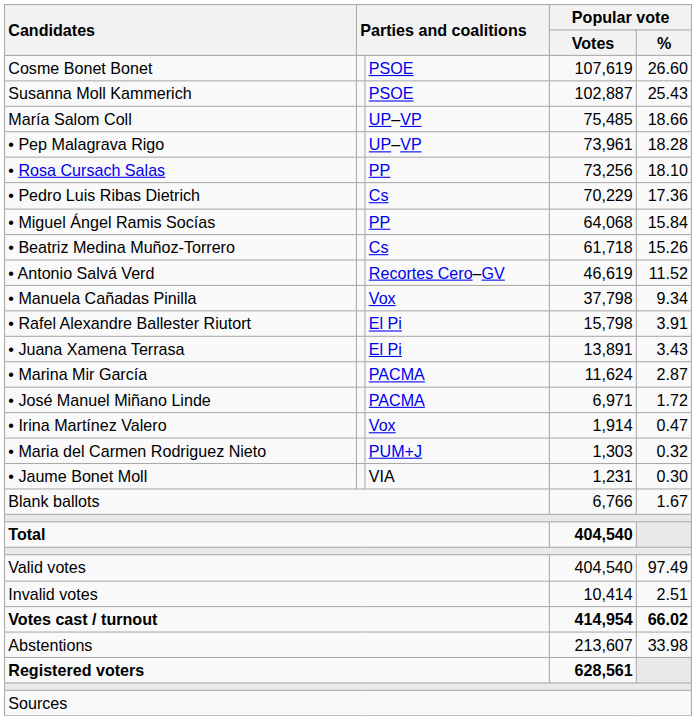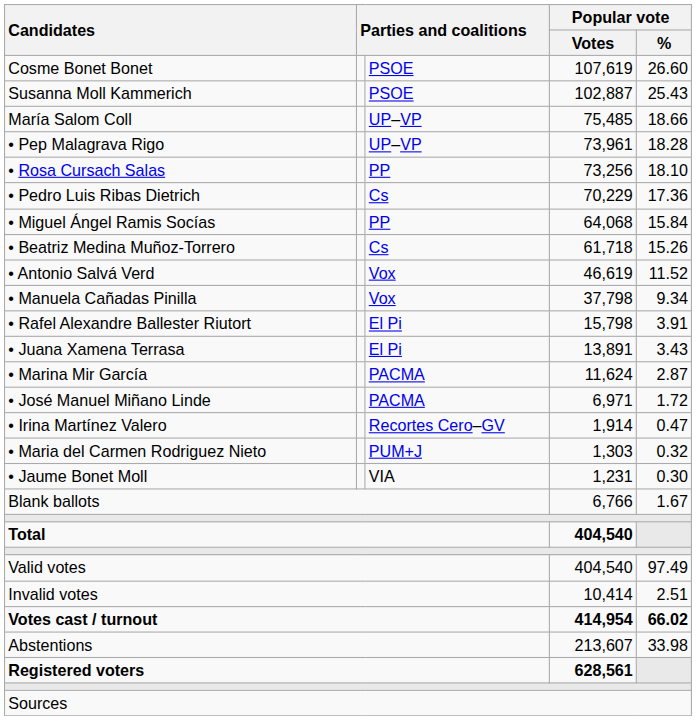(437, 273) Recortes Cero–GV -> (382, 273) Vox
(382, 426) Vox -> (437, 426) Recortes Cero–GV
